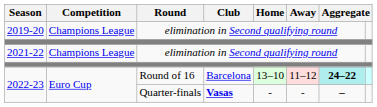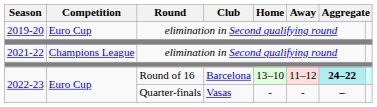(92, 30) Champions League -> (70, 30) Euro Cup
(219, 93) bold -> (219, 93) normal
